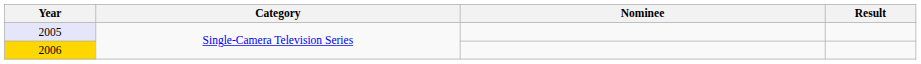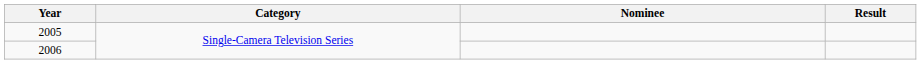(50, 31) lavender background -> (50, 31) no background
(50, 50) gold background -> (50, 50) no background
